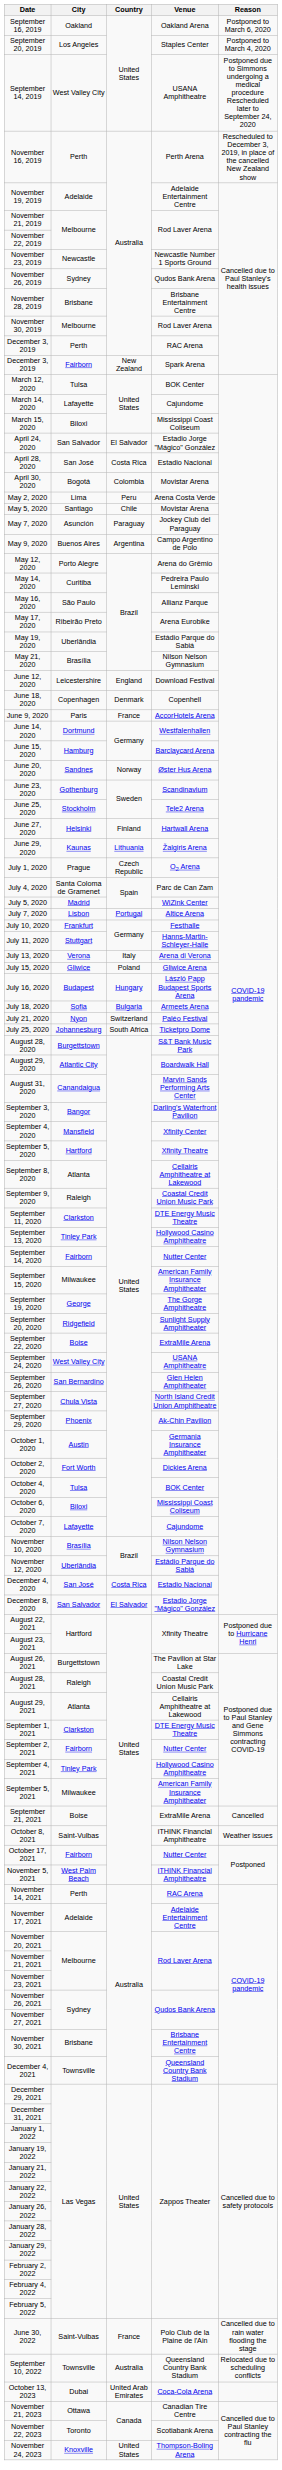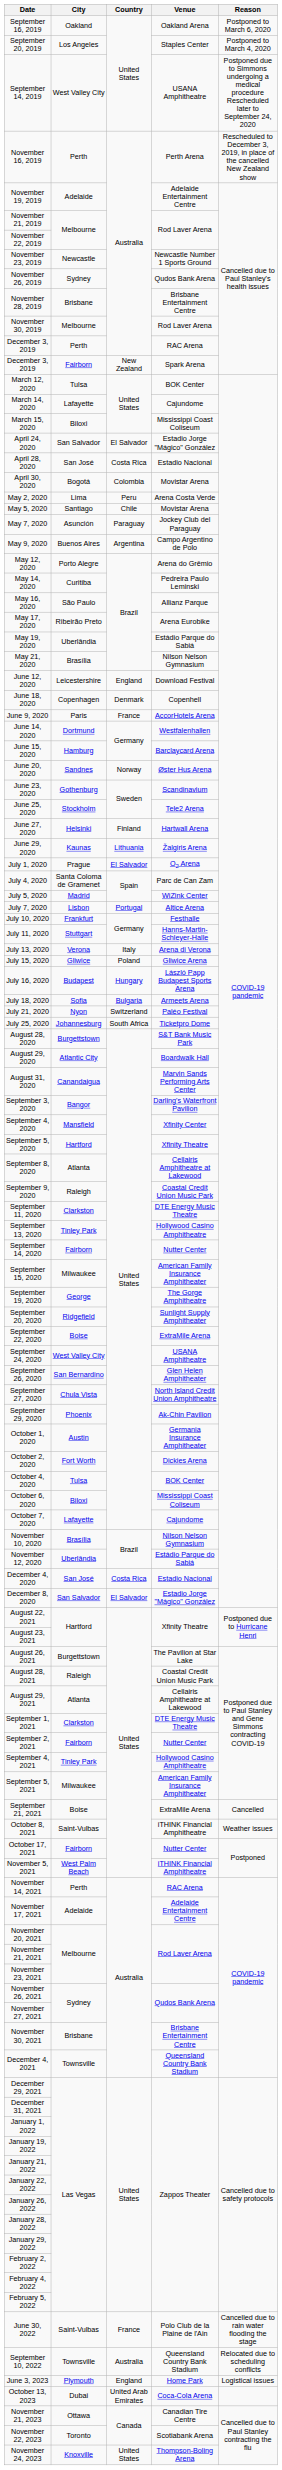(129, 867) Czech Republic -> (129, 864) El Salvador
+ row: (28, 2381)
